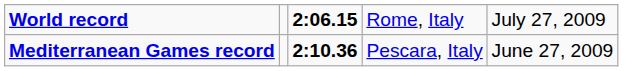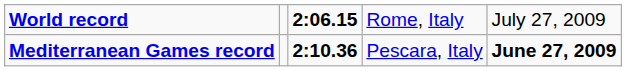(552, 50) normal -> (554, 50) bold
